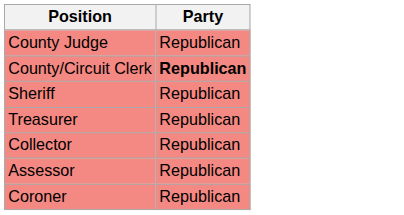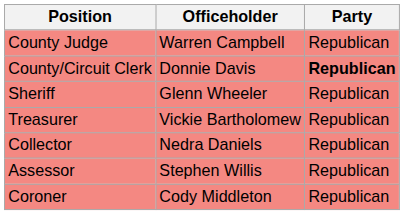+ column: (230, 17)
